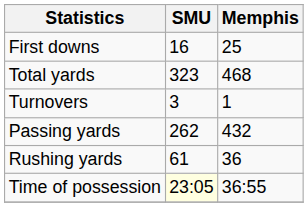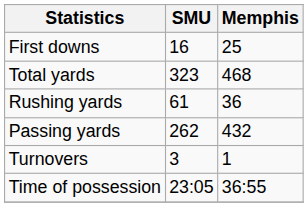rows swapped: (65, 159) <-> (48, 103)
(191, 187) lightyellow background -> (191, 187) no background
